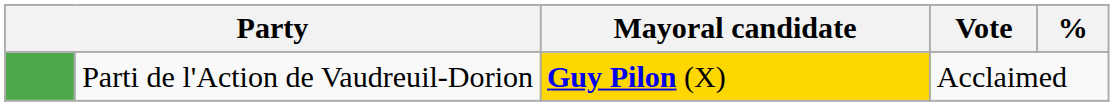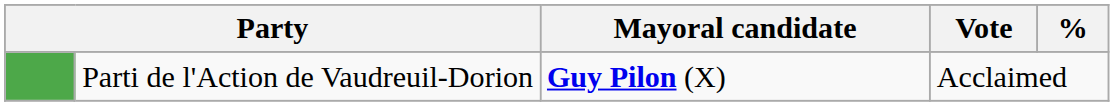(636, 76) gold background -> (636, 76) no background
